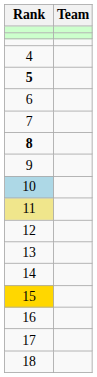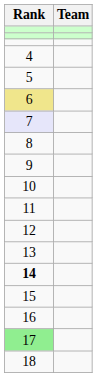(29, 78) bold -> (29, 78) normal
(29, 99) no background -> (29, 99) khaki background
(29, 121) no background -> (29, 121) lavender background
(29, 143) bold -> (29, 143) normal
(29, 187) lightblue background -> (29, 187) no background
(29, 209) khaki background -> (29, 209) no background
(29, 274) normal -> (29, 274) bold
(29, 296) gold background -> (29, 296) no background
(29, 339) no background -> (29, 339) lightgreen background
